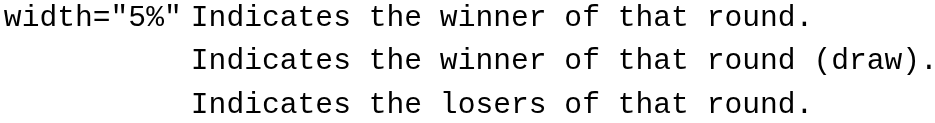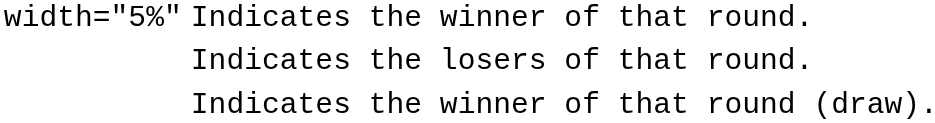rows swapped: (564, 61) <-> (502, 105)
